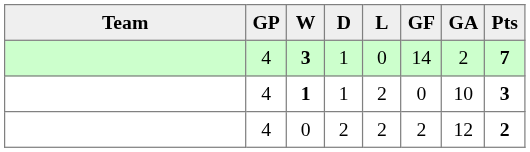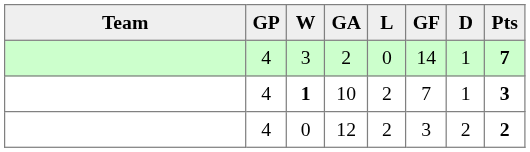columns swapped: (344, 22) <-> (463, 22)
(306, 58) bold -> (306, 58) normal
(421, 93) 0 -> (426, 93) 7
(421, 129) 2 -> (426, 129) 3
